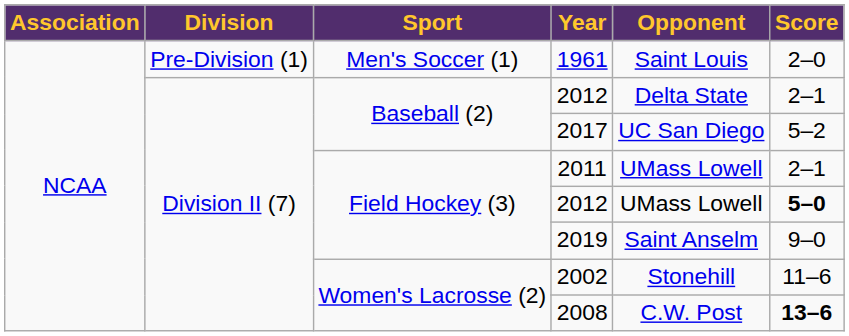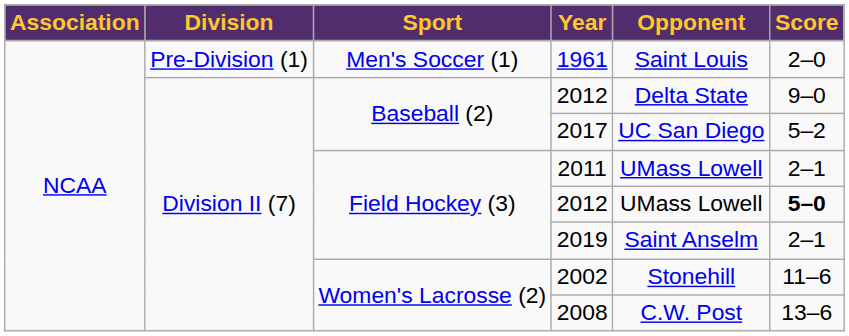(807, 95) 2–1 -> (807, 95) 9–0
(807, 240) 9–0 -> (807, 240) 2–1
(807, 312) bold -> (807, 312) normal
